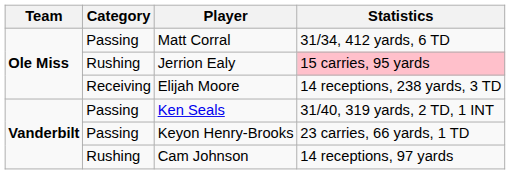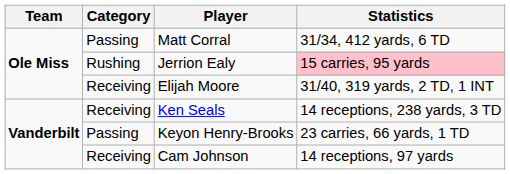(401, 86) 14 receptions, 238 yards, 3 TD -> (397, 86) 31/40, 319 yards, 2 TD, 1 INT
(112, 110) Passing -> (119, 110) Receiving
(397, 110) 31/40, 319 yards, 2 TD, 1 INT -> (401, 110) 14 receptions, 238 yards, 3 TD
(113, 156) Rushing -> (119, 156) Receiving
